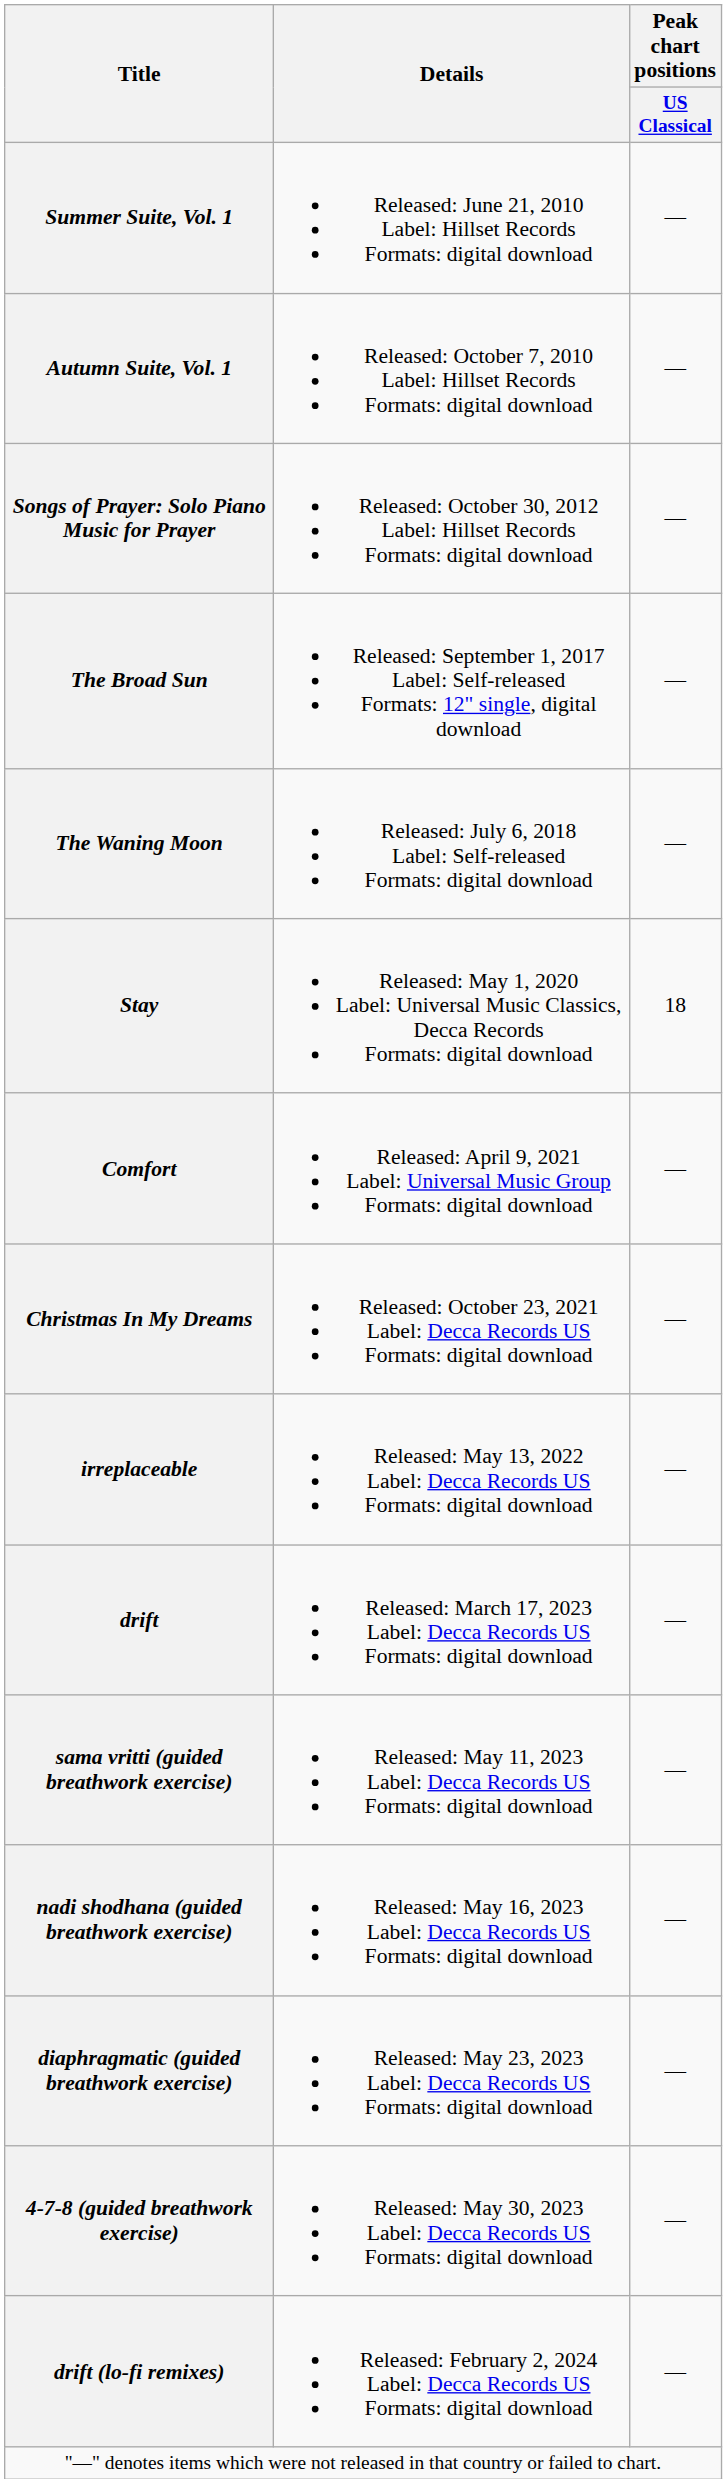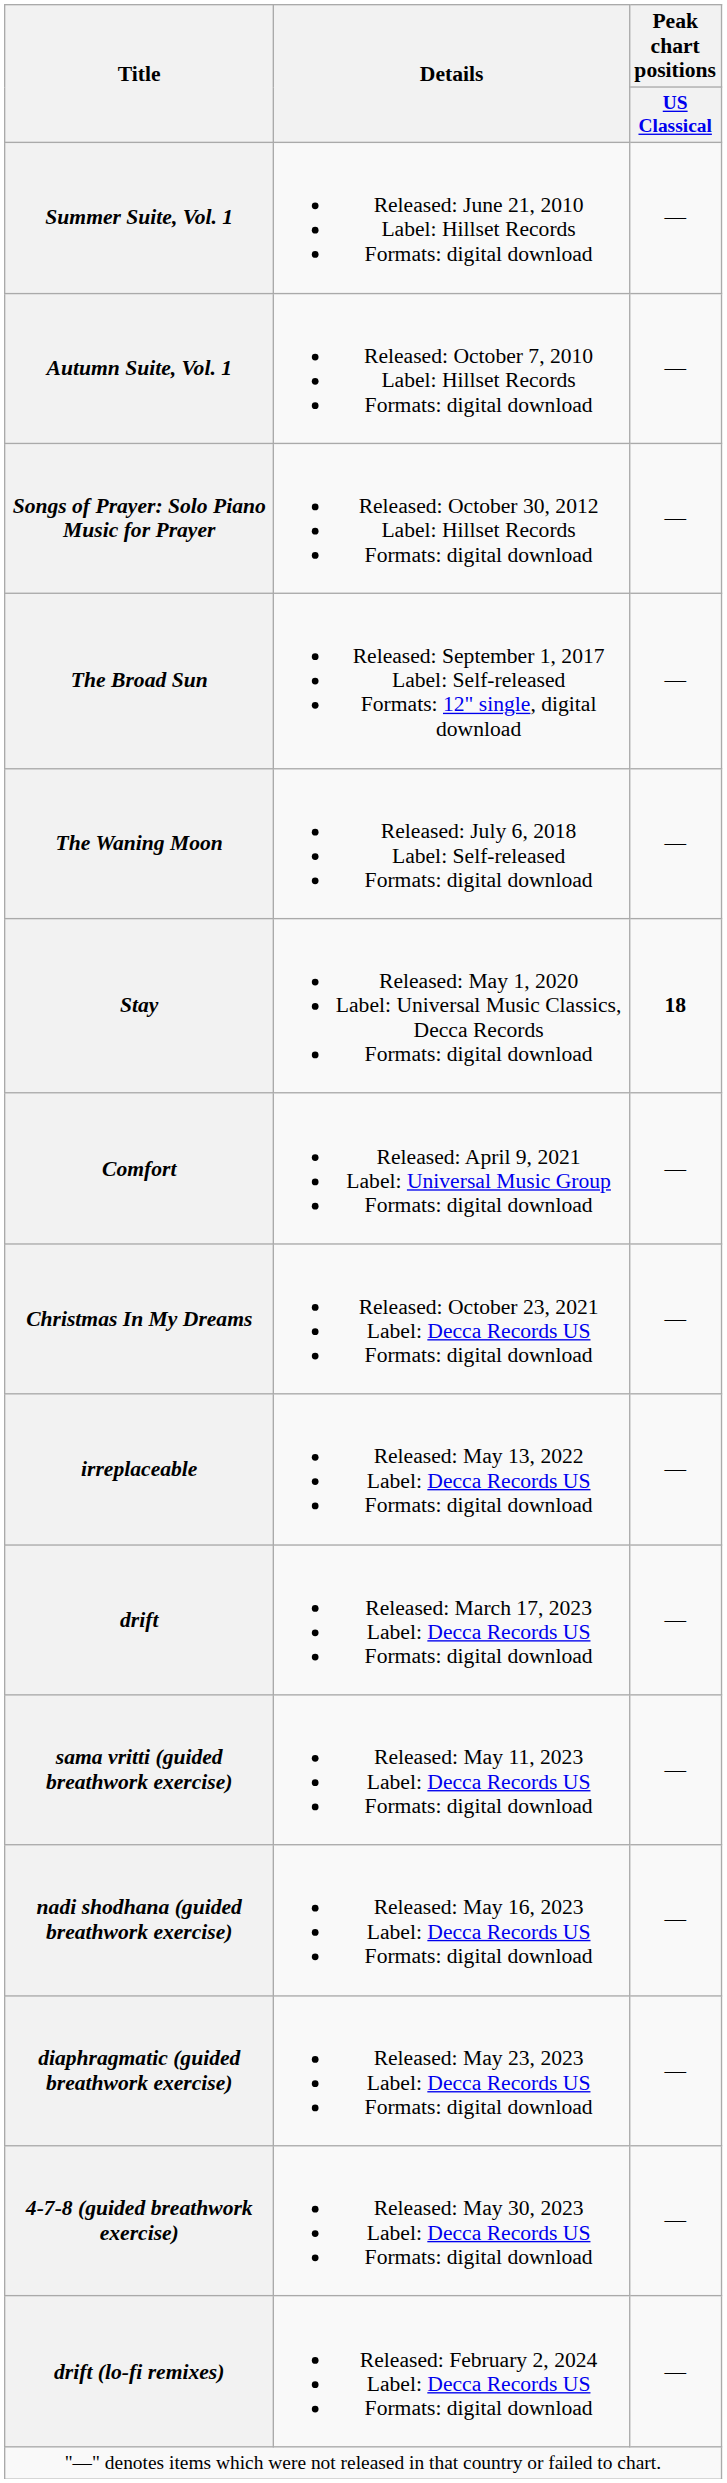(675, 1005) normal -> (675, 1005) bold
